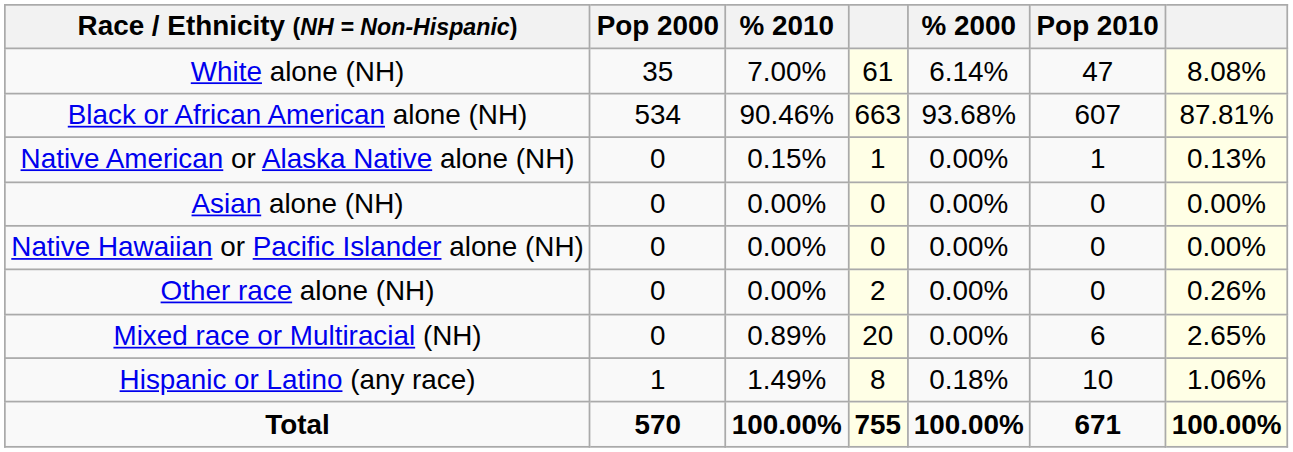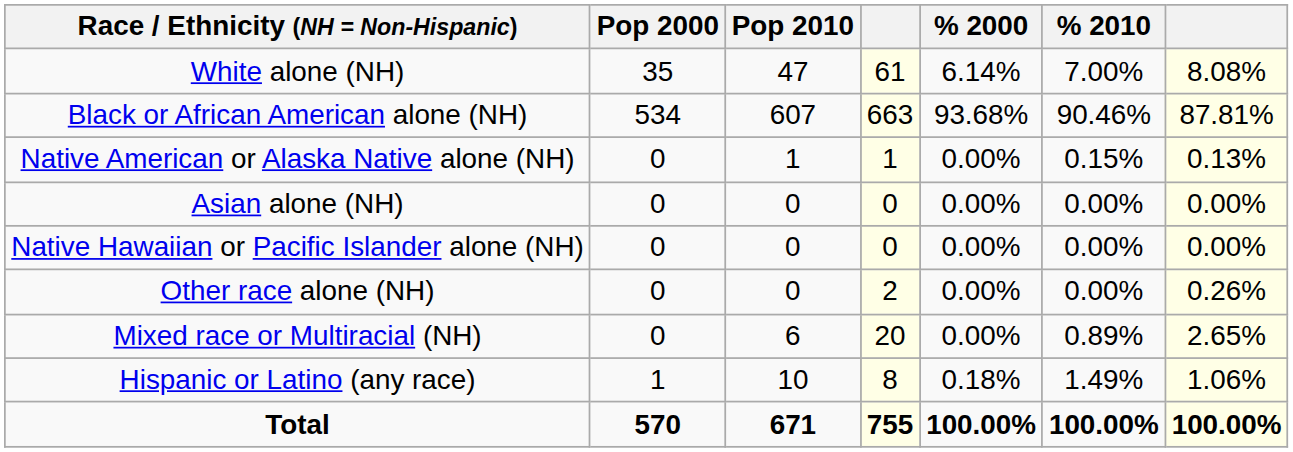columns swapped: (1098, 26) <-> (787, 26)
